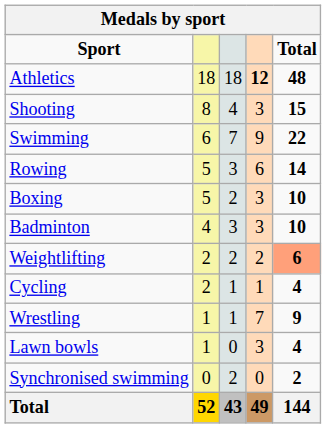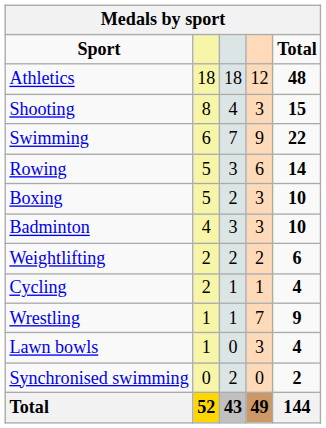(260, 79) bold -> (260, 79) normal
(297, 258) lightsalmon background -> (297, 258) no background
